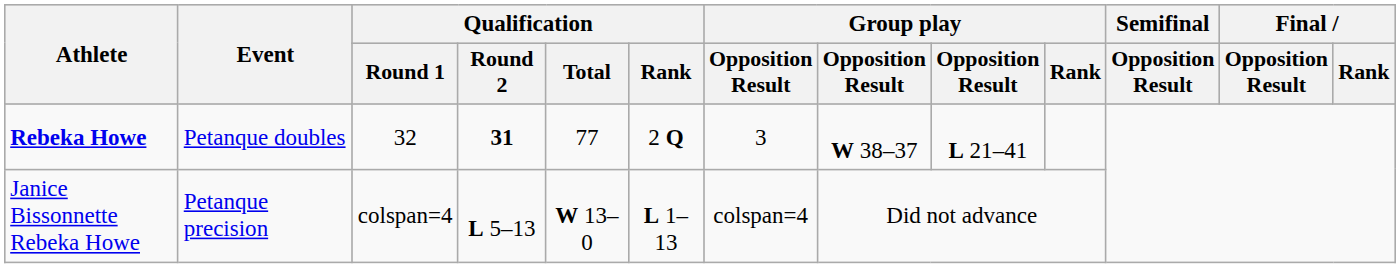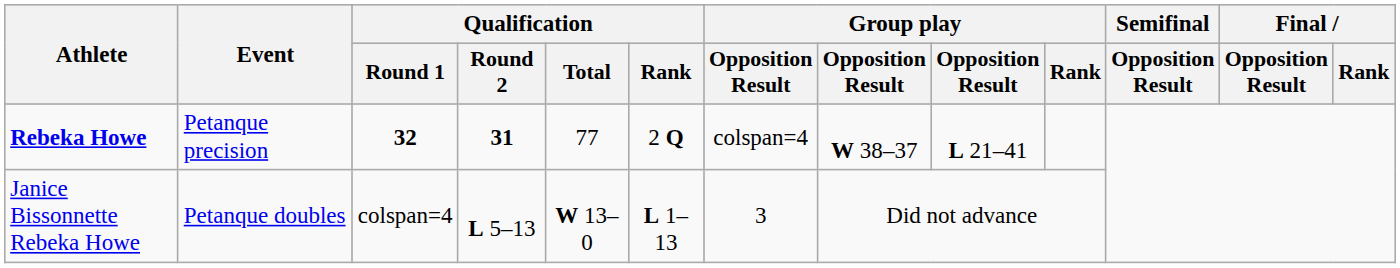(265, 137) Petanque doubles -> (226, 137) Petanque precision
(405, 137) normal -> (405, 137) bold
(761, 137) 3 -> (761, 137) colspan=4
(226, 215) Petanque precision -> (265, 215) Petanque doubles
(761, 215) colspan=4 -> (761, 215) 3
